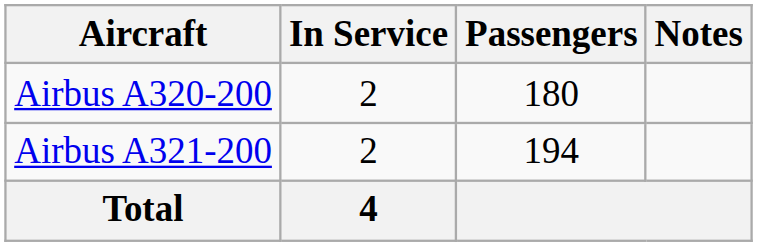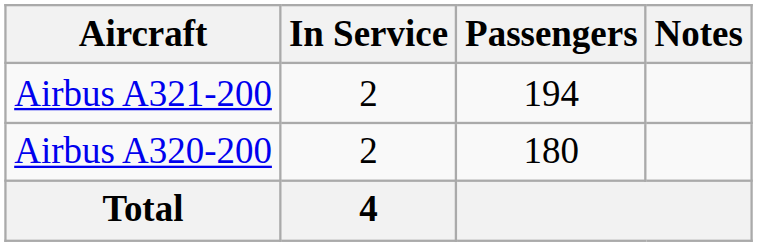rows swapped: (143, 92) <-> (143, 151)
